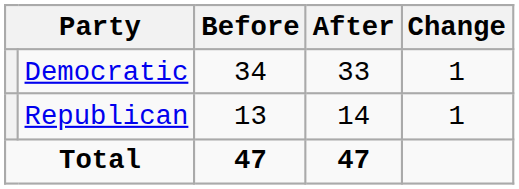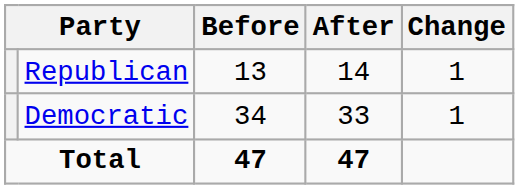rows swapped: (106, 72) <-> (106, 116)
